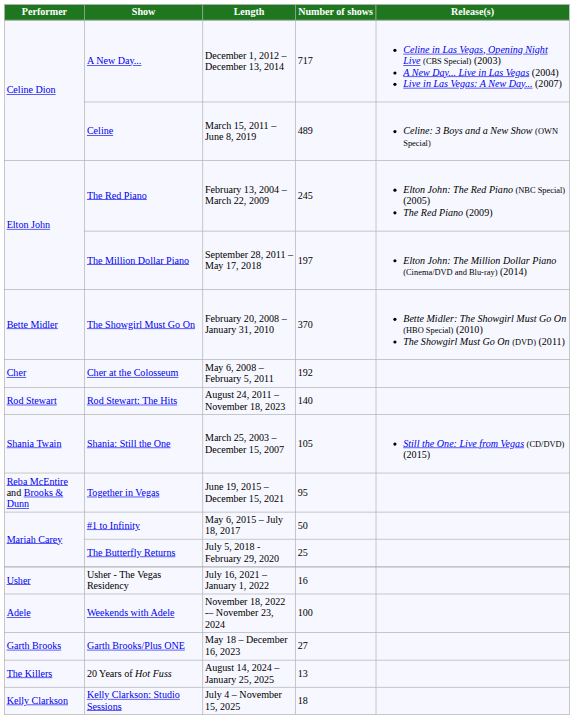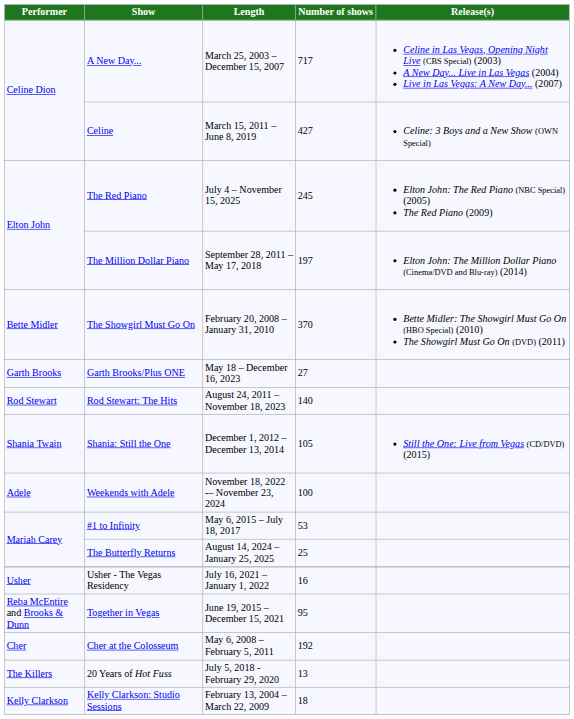(246, 61) December 1, 2012 – December 13, 2014 -> (245, 61) March 25, 2003 – December 15, 2007
(305, 131) 489 -> (305, 131) 427
(246, 195) February 13, 2004 – March 22, 2009 -> (243, 195) July 4 – November 15, 2025
rows swapped: (133, 373) <-> (136, 646)
(245, 444) March 25, 2003 – December 15, 2007 -> (246, 444) December 1, 2012 – December 13, 2014
rows swapped: (123, 492) <-> (131, 613)
(303, 525) 50 -> (303, 525) 53
(242, 553) July 5, 2018 - February 29, 2020 -> (242, 553) August 14, 2024 – January 25, 2025
(242, 673) August 14, 2024 – January 25, 2025 -> (242, 673) July 5, 2018 - February 29, 2020
(243, 701) July 4 – November 15, 2025 -> (246, 701) February 13, 2004 – March 22, 2009
